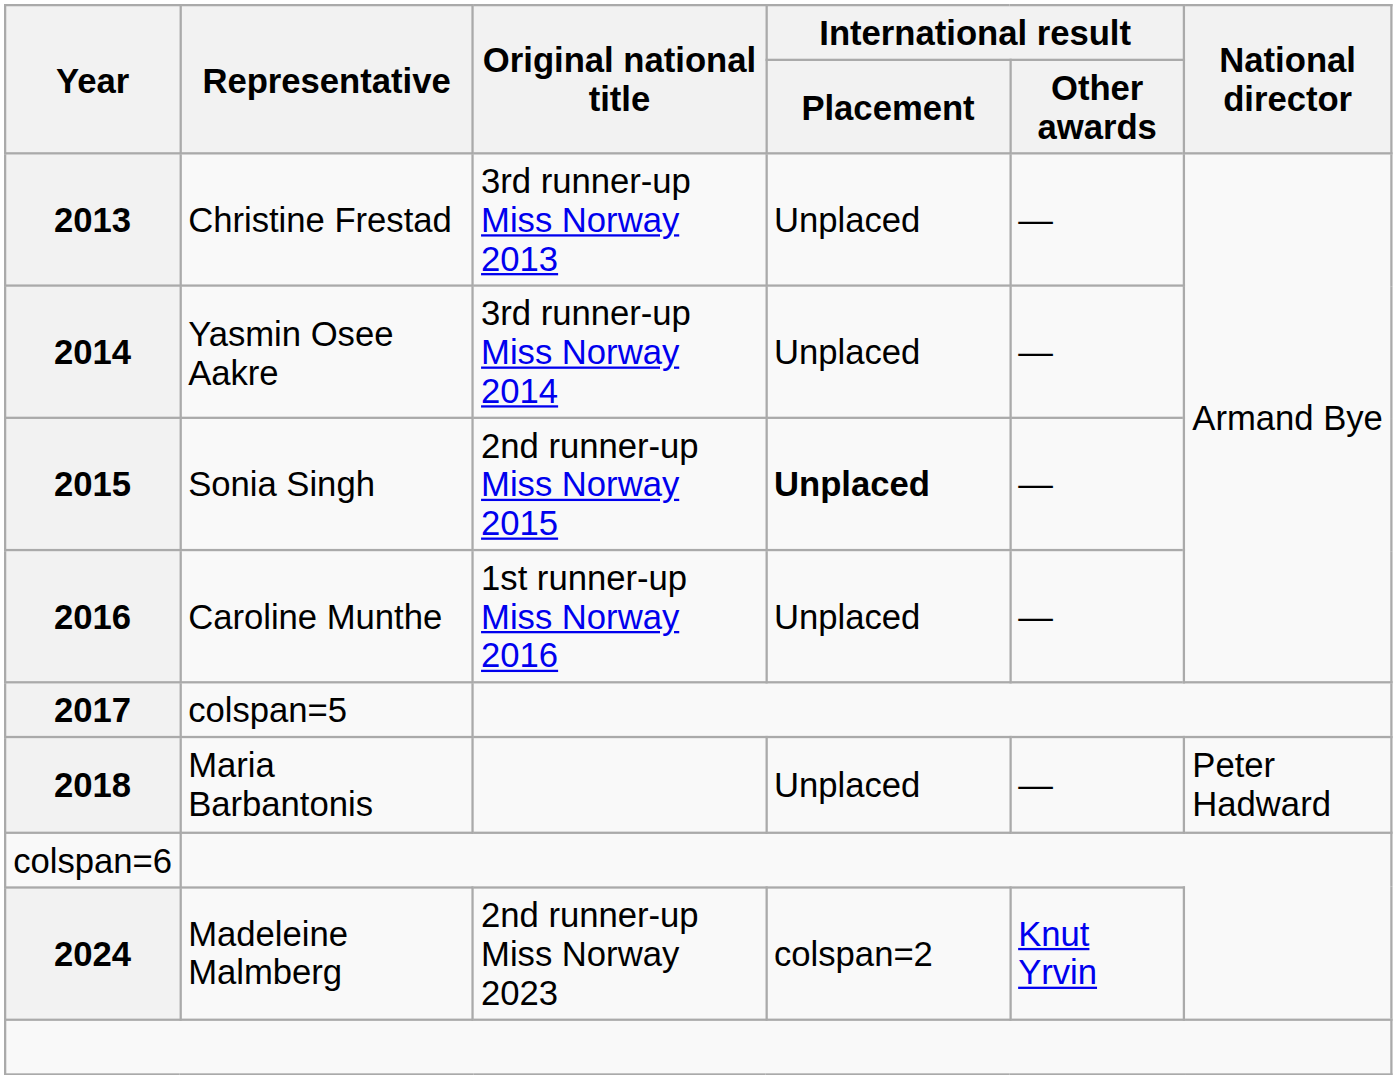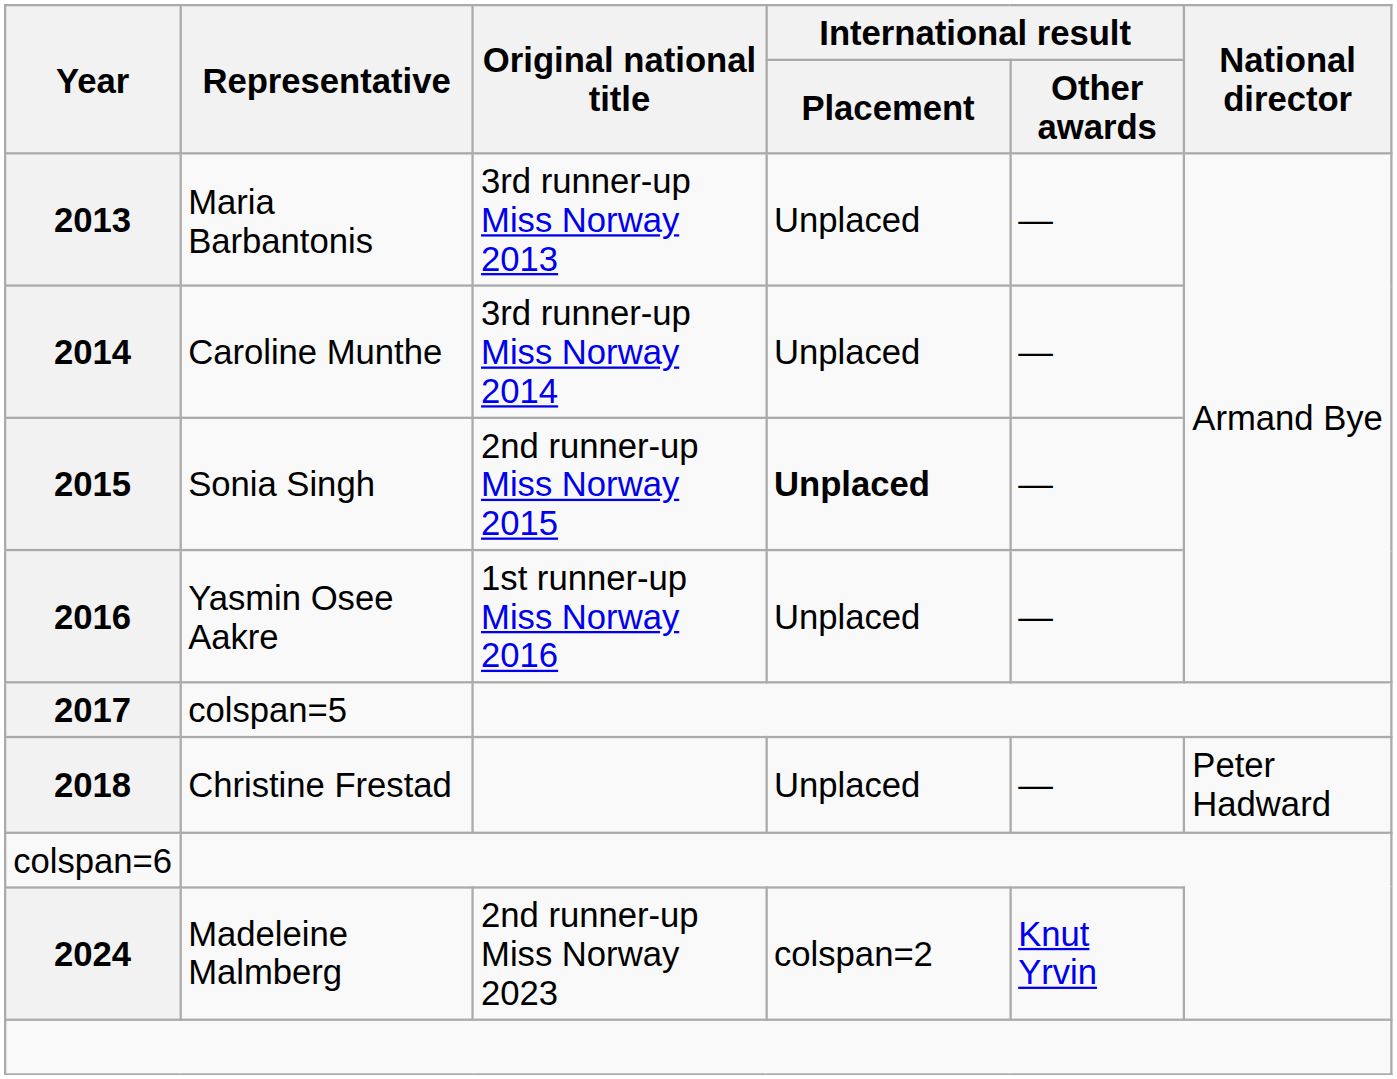(320, 220) Christine Frestad -> (281, 220) Maria Barbantonis
(291, 352) Yasmin Osee Aakre -> (315, 352) Caroline Munthe
(315, 617) Caroline Munthe -> (291, 617) Yasmin Osee Aakre
(281, 785) Maria Barbantonis -> (320, 785) Christine Frestad
